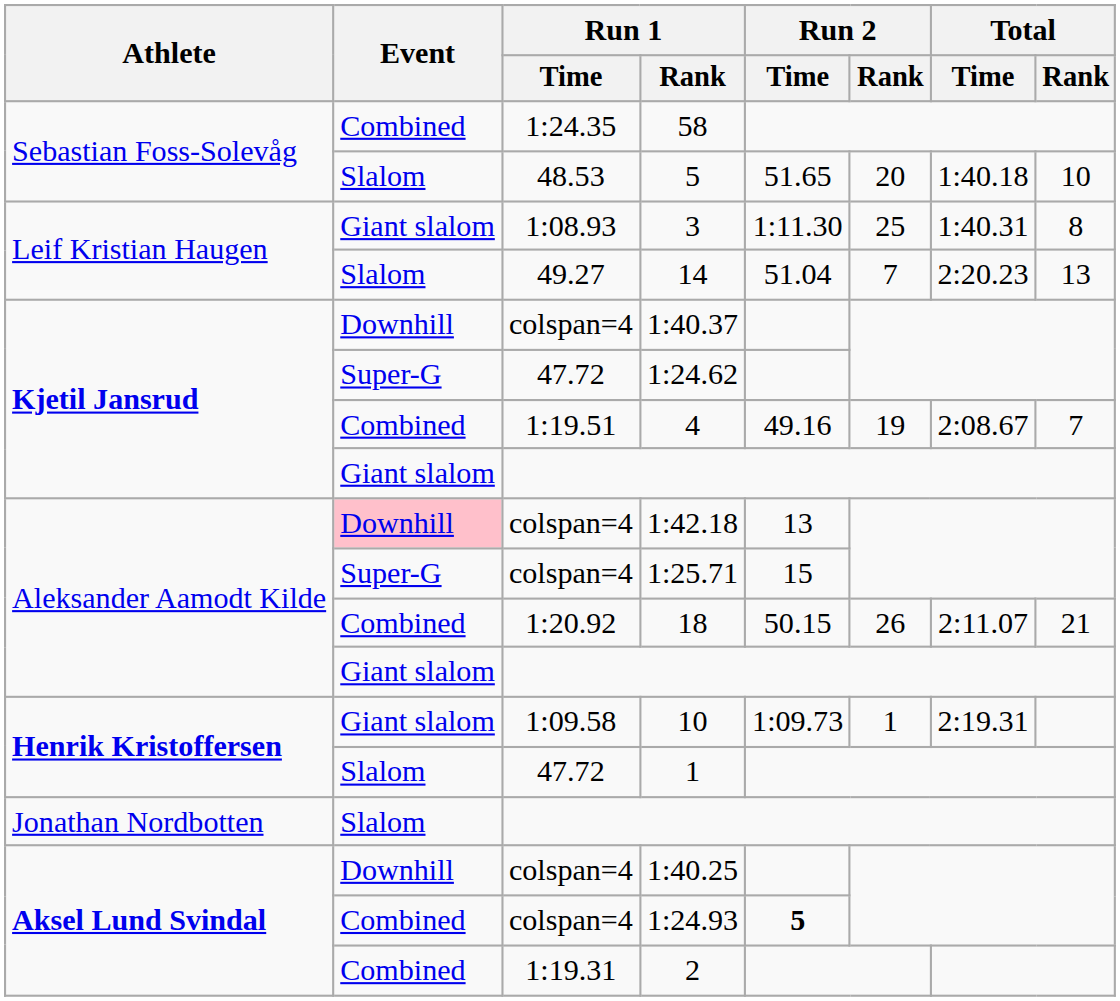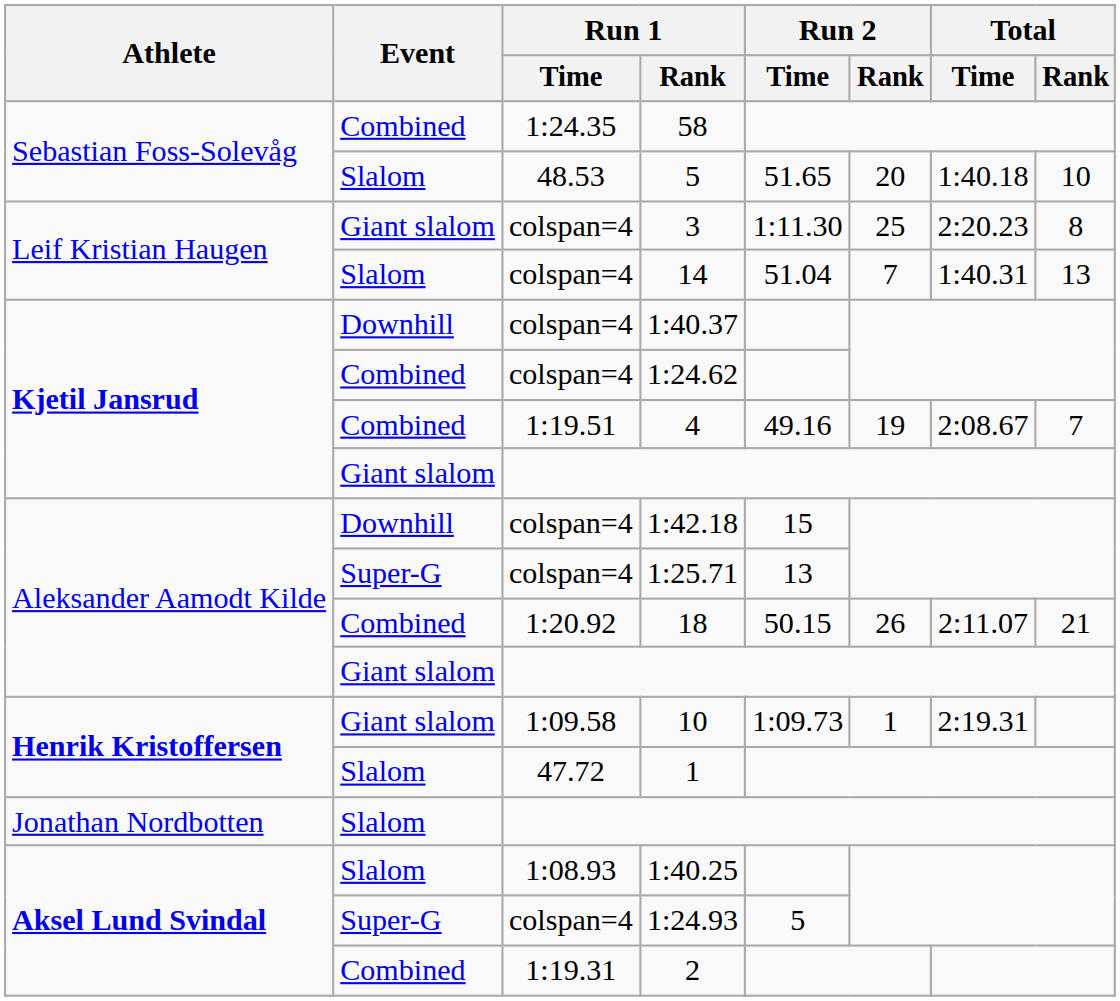(571, 225) 1:08.93 -> (571, 225) colspan=4
(983, 225) 1:40.31 -> (983, 225) 2:20.23
(571, 275) 49.27 -> (571, 275) colspan=4
(983, 275) 2:20.23 -> (983, 275) 1:40.31
(391, 374) Super-G -> (403, 374) Combined
(571, 374) 47.72 -> (571, 374) colspan=4
(397, 523) pink background -> (397, 523) no background
(798, 523) 13 -> (798, 523) 15
(798, 573) 15 -> (798, 573) 13
(397, 870) Downhill -> (383, 870) Slalom
(571, 870) colspan=4 -> (571, 870) 1:08.93
(403, 920) Combined -> (391, 920) Super-G
(798, 920) bold -> (798, 920) normal
